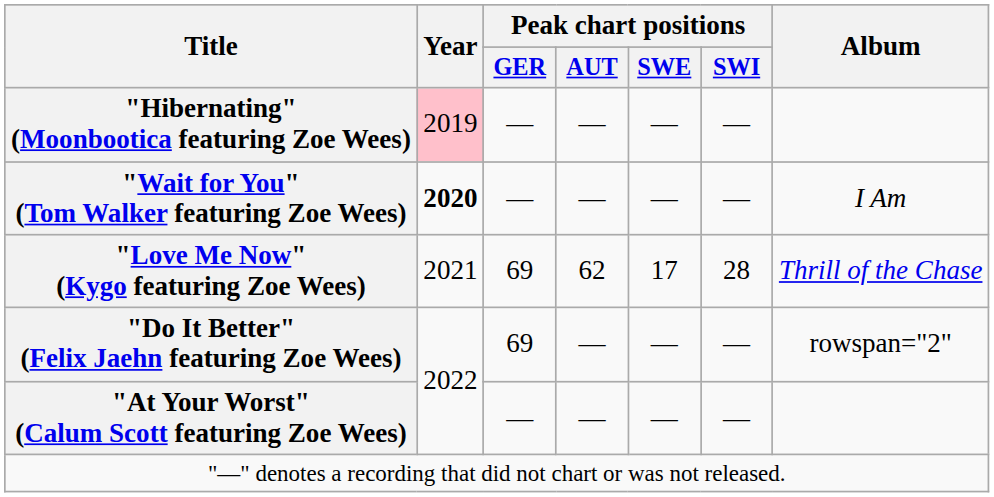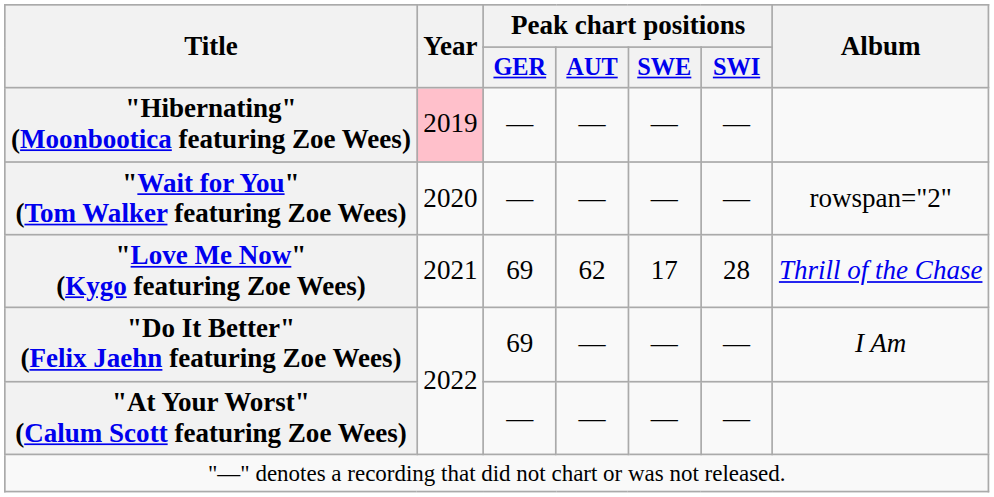(450, 197) bold -> (450, 197) normal
(881, 197) I Am -> (881, 197) rowspan="2"
(881, 344) rowspan="2" -> (881, 344) I Am
